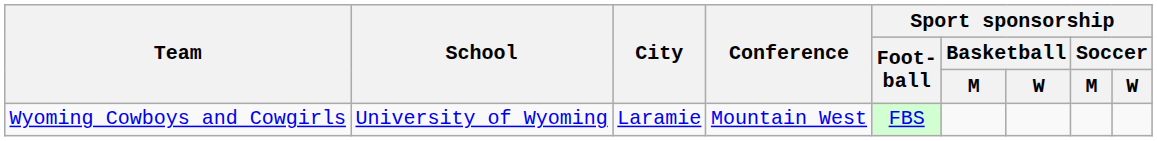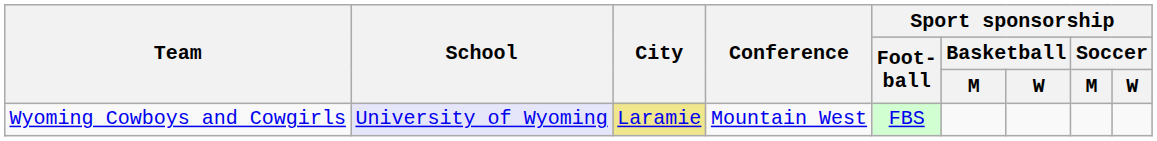(482, 119) no background -> (482, 119) lavender background
(659, 119) no background -> (659, 119) khaki background
